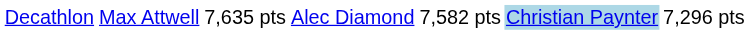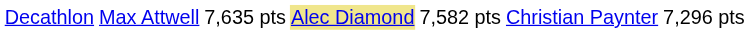(353, 17) no background -> (353, 17) khaki background
(582, 17) lightblue background -> (582, 17) no background
